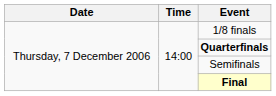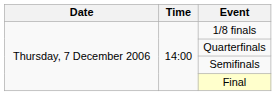(234, 47) bold -> (234, 47) normal
(234, 82) bold -> (234, 82) normal
